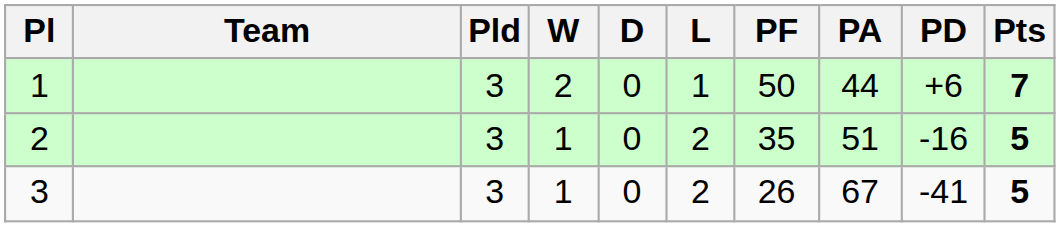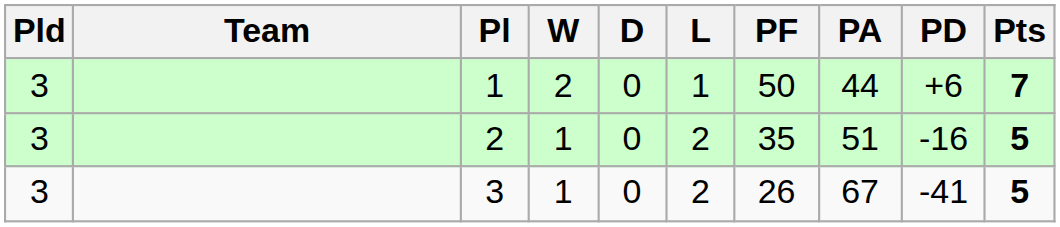columns swapped: (39, 31) <-> (495, 31)
